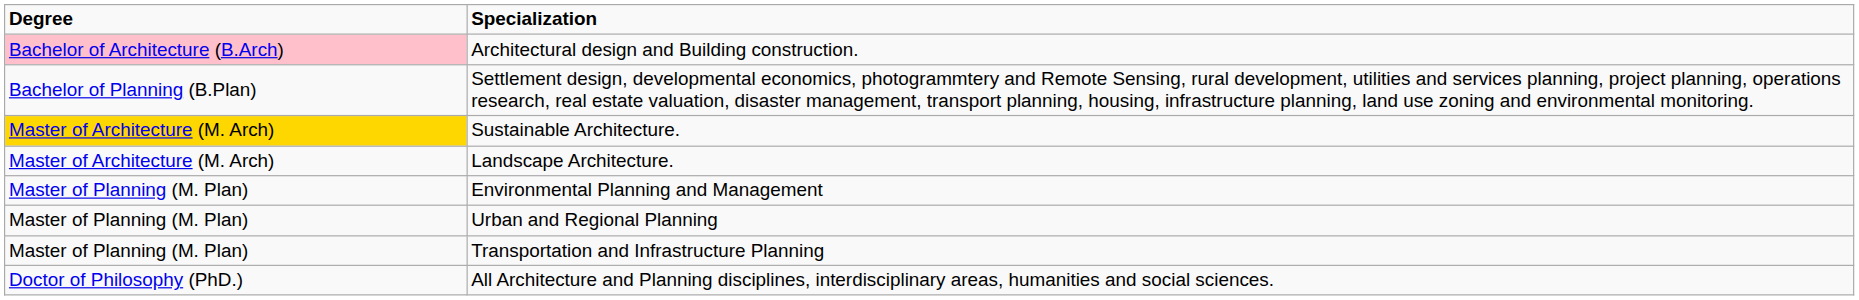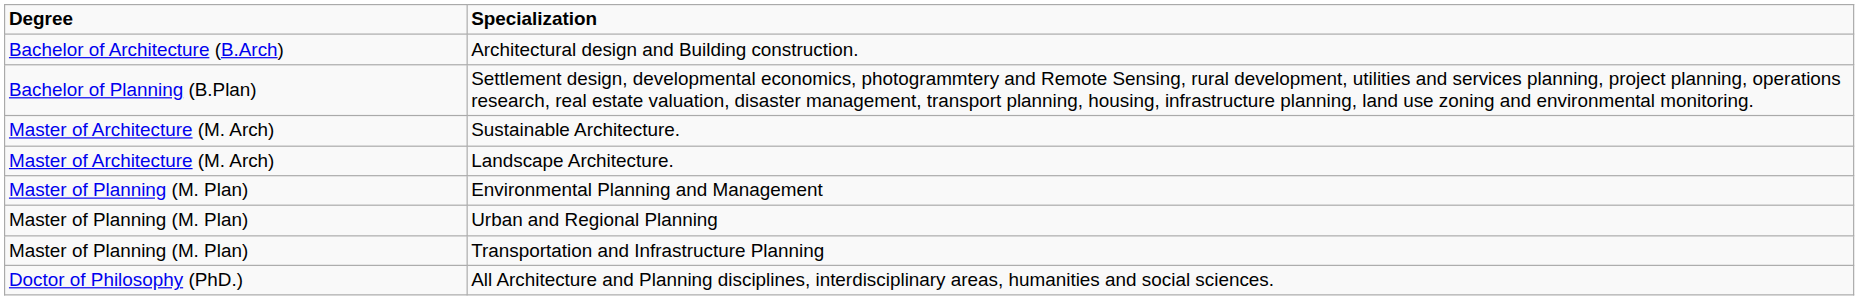(146, 49) pink background -> (146, 49) no background
(142, 130) gold background -> (142, 130) no background
